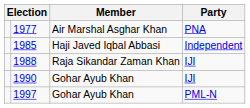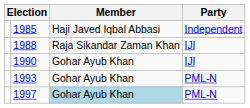- row: (25, 29)
+ row: (25, 78)
(93, 95) no background -> (93, 95) lightblue background
